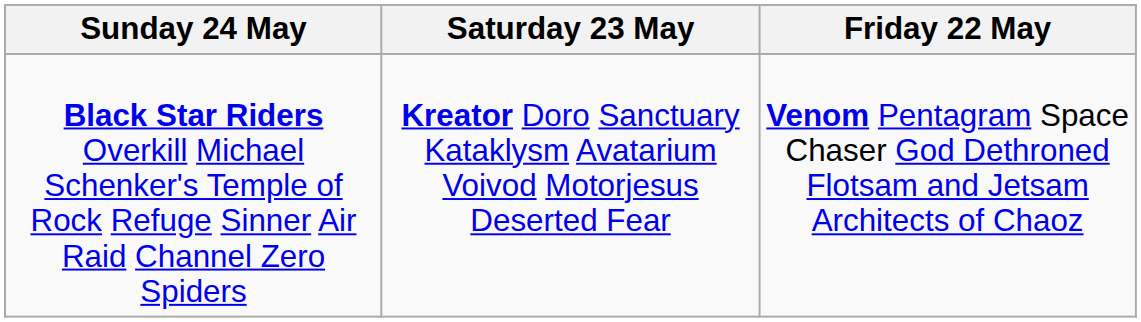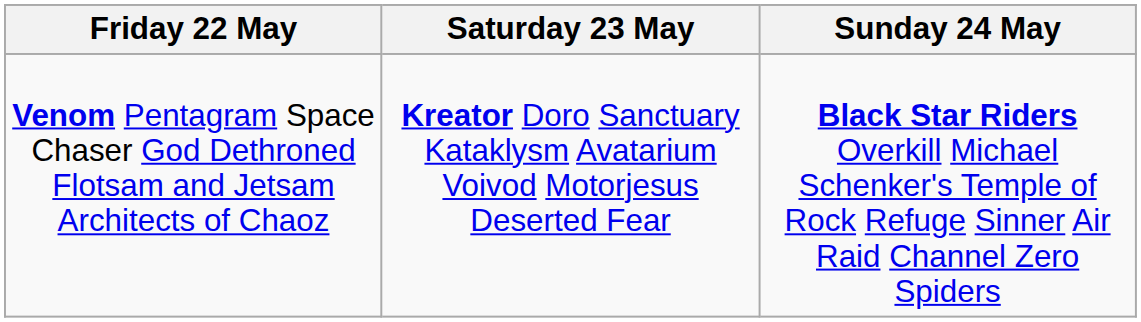columns swapped: (948, 29) <-> (193, 29)
